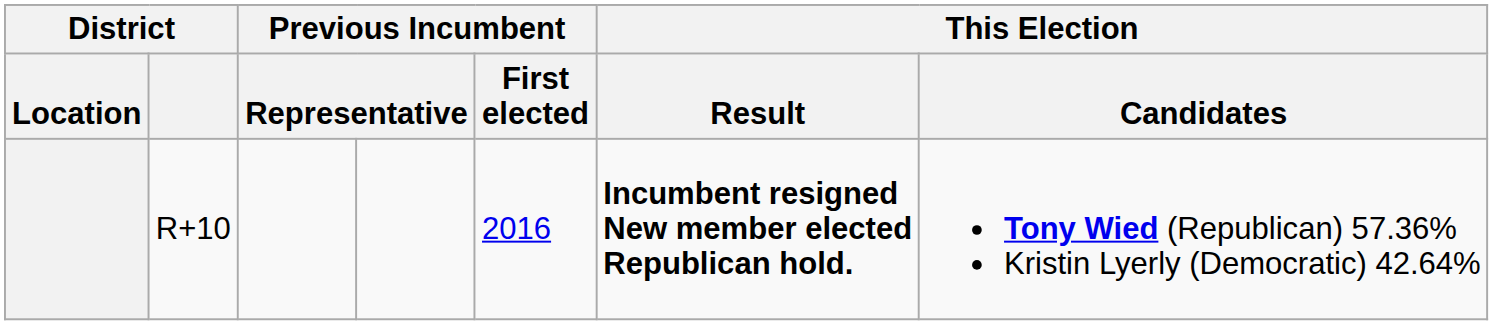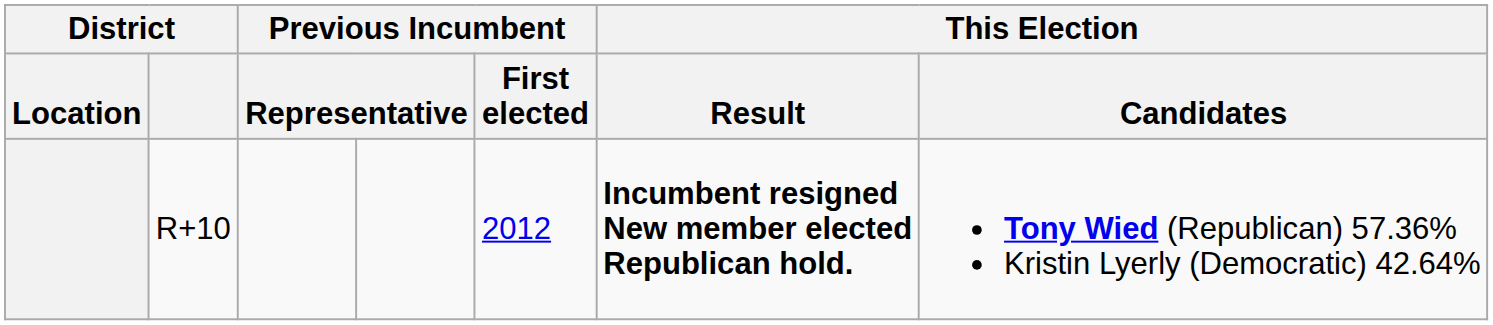(517, 228) 2016 -> (517, 228) 2012
